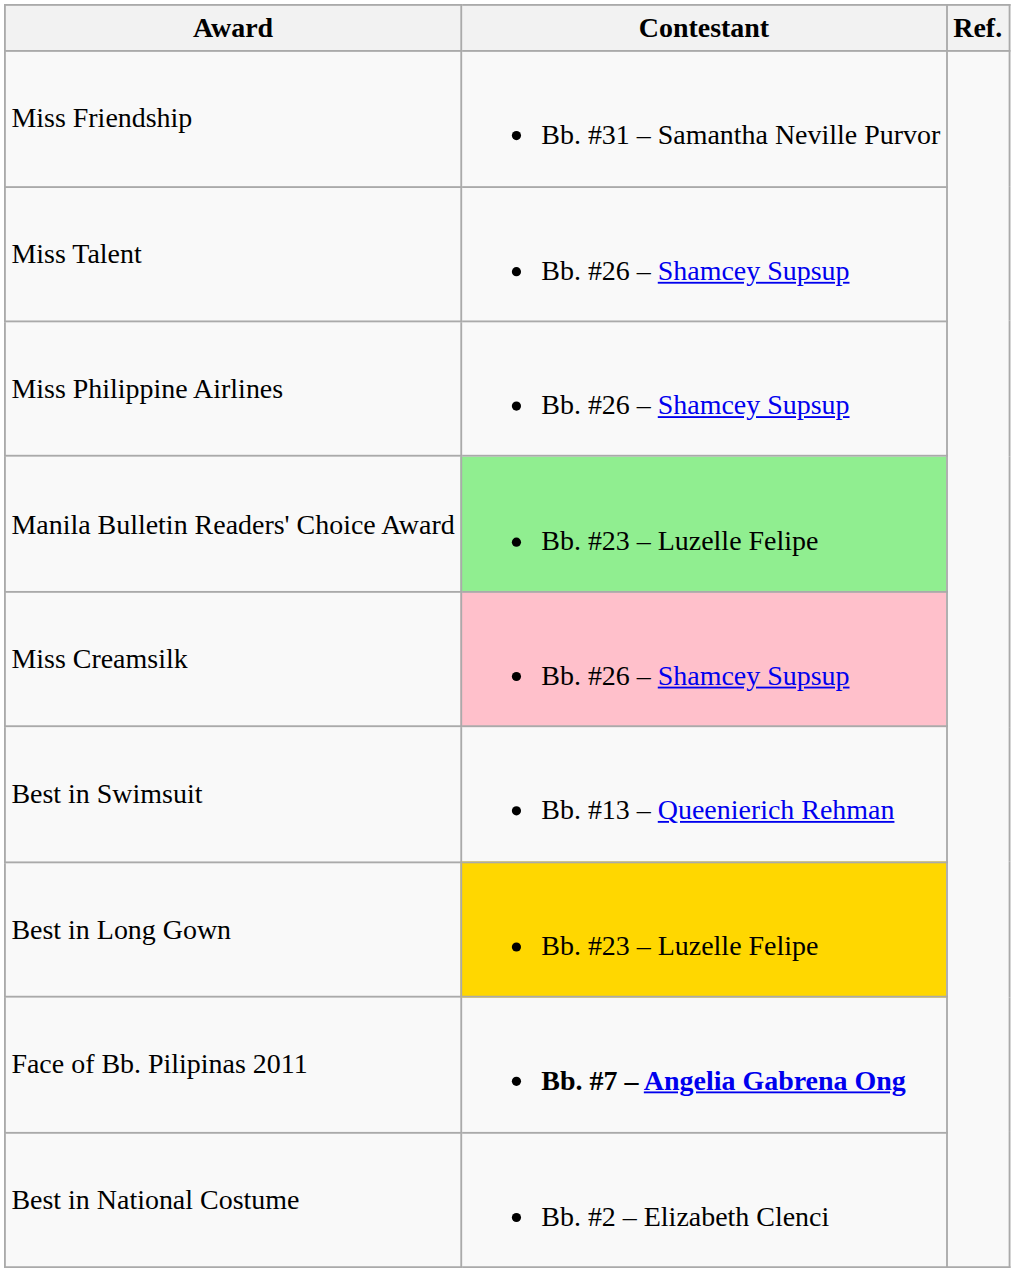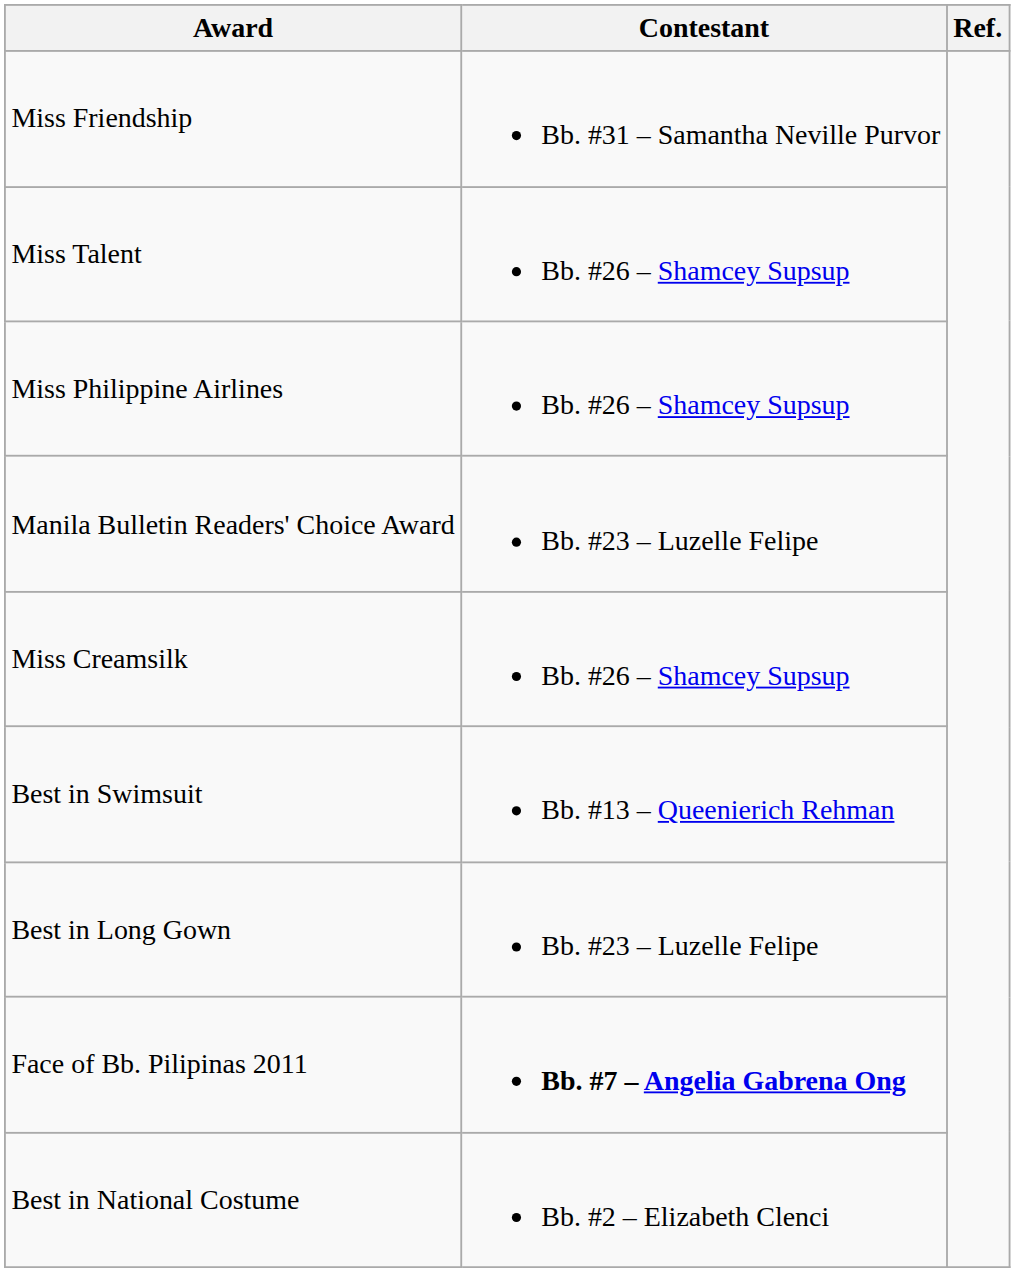(704, 541) lightgreen background -> (704, 541) no background
(704, 676) pink background -> (704, 676) no background
(704, 946) gold background -> (704, 946) no background
